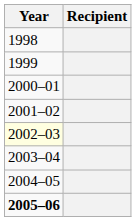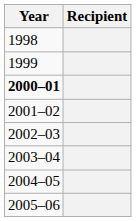(34, 87) normal -> (34, 87) bold
(34, 134) lightyellow background -> (34, 134) no background
(34, 205) bold -> (34, 205) normal
